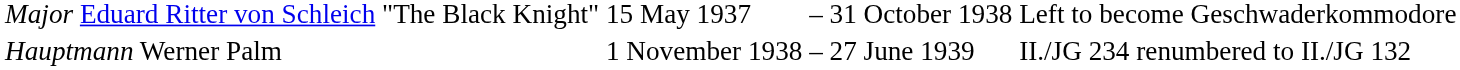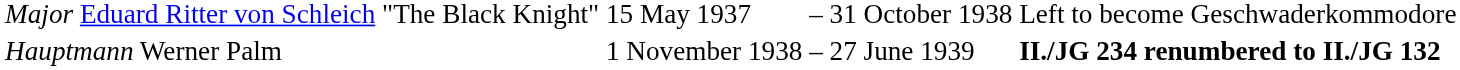(1215, 51) normal -> (1230, 51) bold
